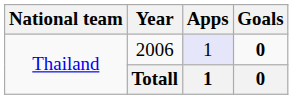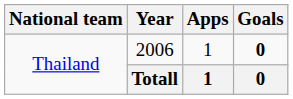(208, 49) lavender background -> (208, 49) no background
